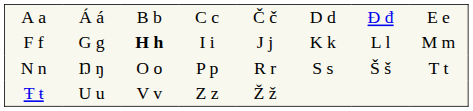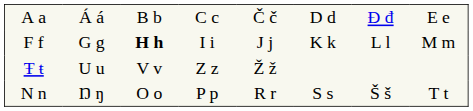rows swapped: (34, 68) <-> (34, 93)
